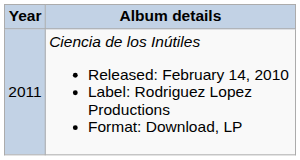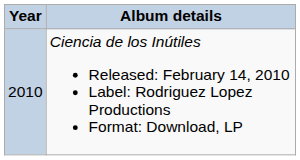(25, 91) 2011 -> (25, 91) 2010
